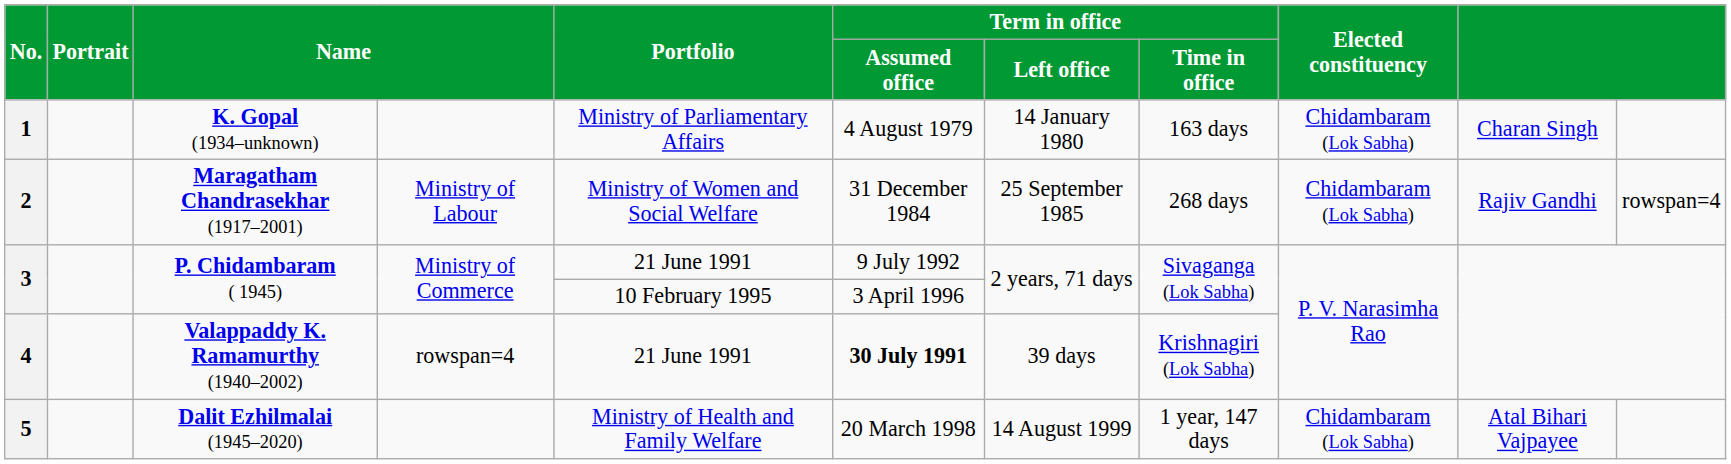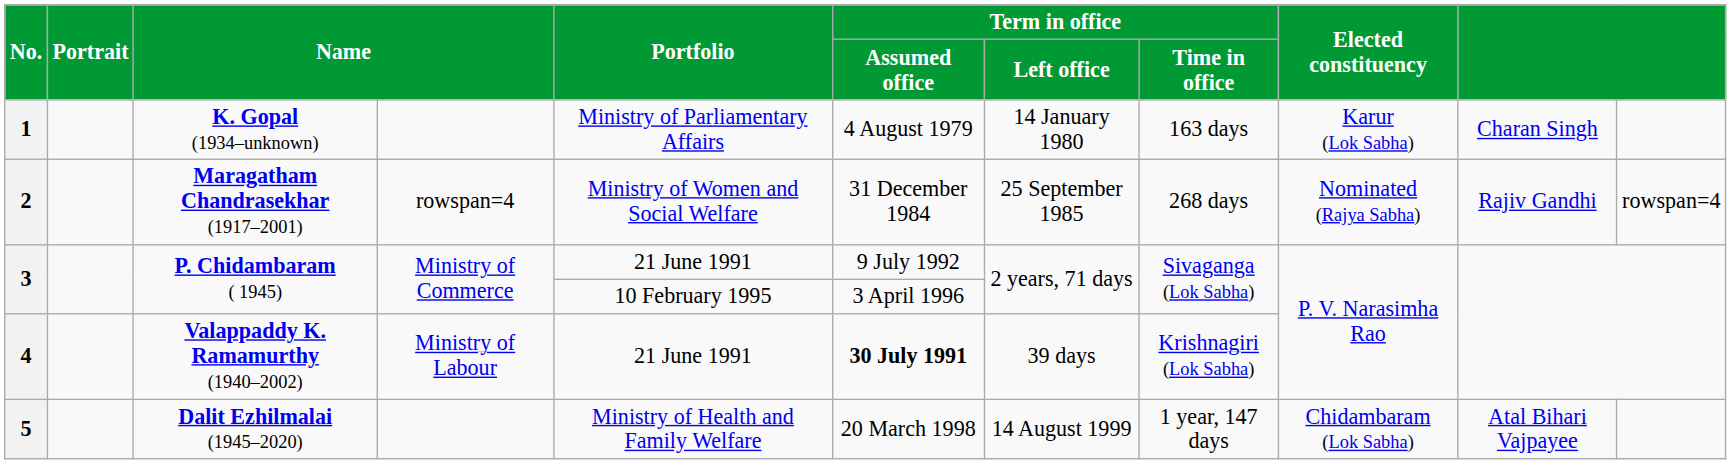(1368, 129) Chidambaram (Lok Sabha) -> (1368, 129) Karur (Lok Sabha)
(465, 201) Ministry of Labour -> (465, 201) rowspan=4
(1368, 201) Chidambaram (Lok Sabha) -> (1368, 201) Nominated (Rajya Sabha)
(465, 356) rowspan=4 -> (465, 356) Ministry of Labour
